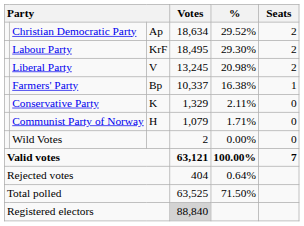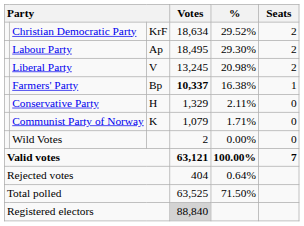(156, 31) Ap -> (158, 31) KrF
(158, 49) KrF -> (156, 49) Ap
(192, 85) normal -> (192, 85) bold
(153, 103) K -> (153, 103) H
(153, 121) H -> (153, 121) K
